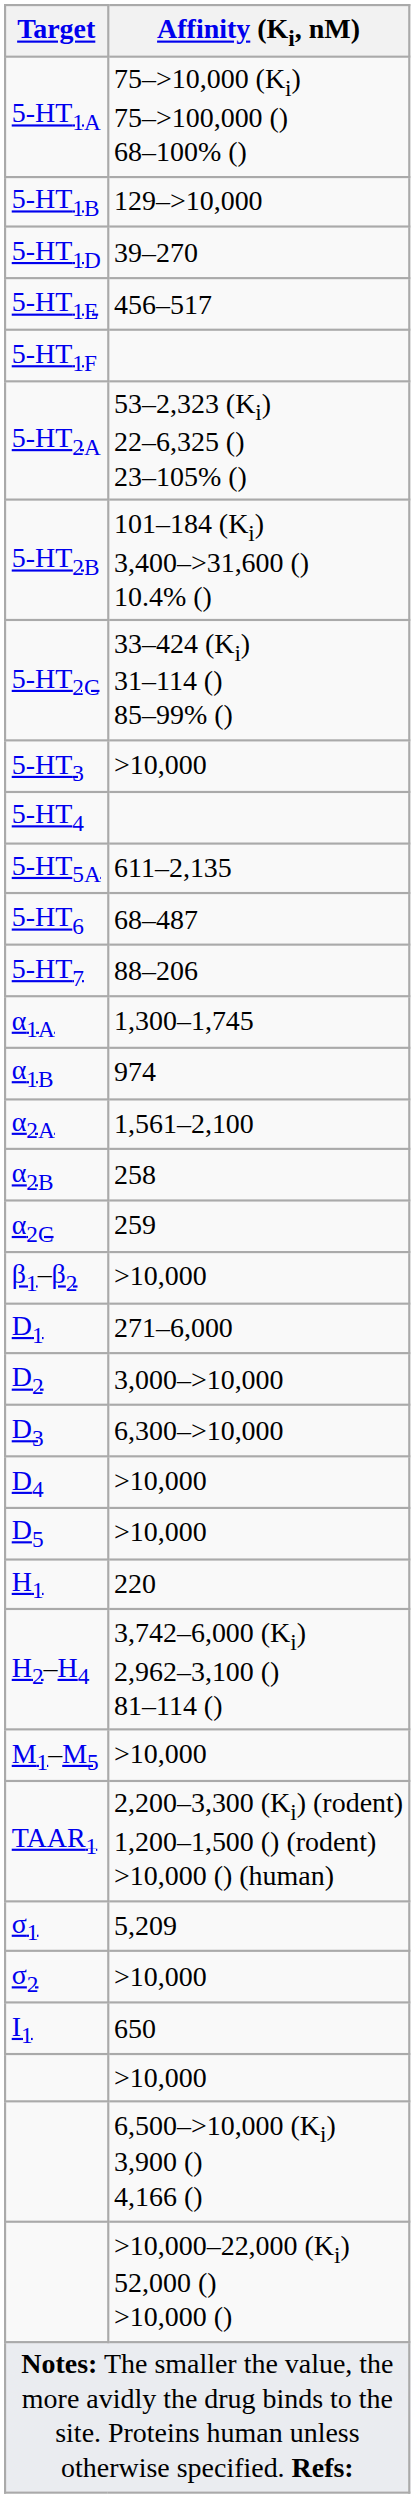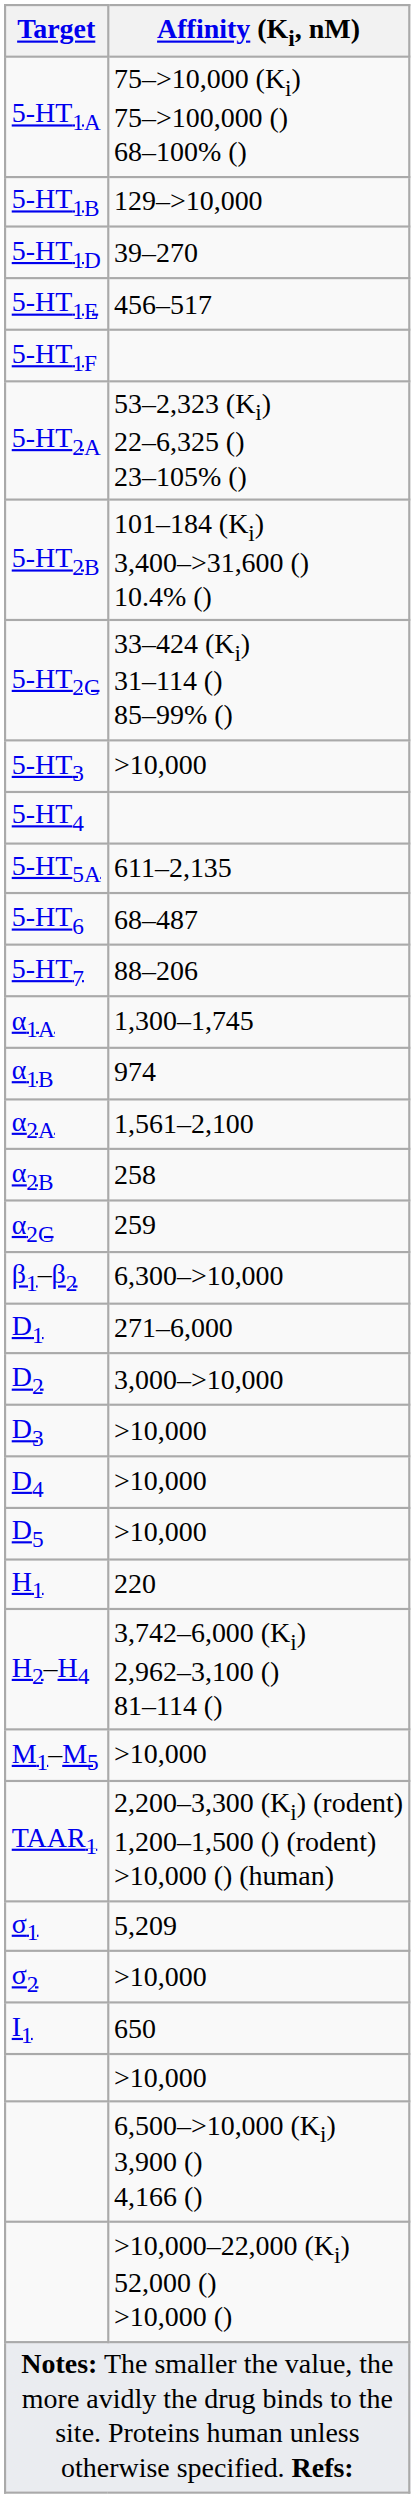(160, 1276) >10,000 -> (199, 1276) 6,300–>10,000
(199, 1430) 6,300–>10,000 -> (160, 1430) >10,000
